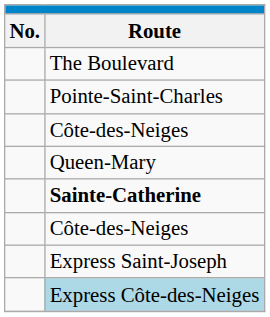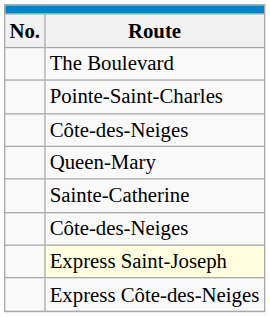(125, 195) bold -> (120, 195) normal
(138, 261) no background -> (138, 261) lightyellow background
(155, 294) lightblue background -> (155, 294) no background
